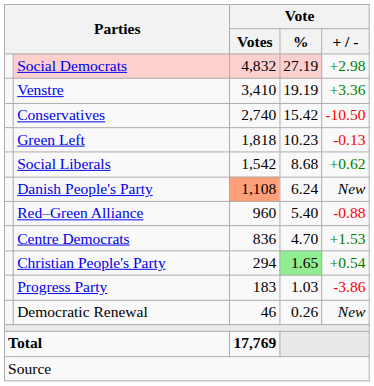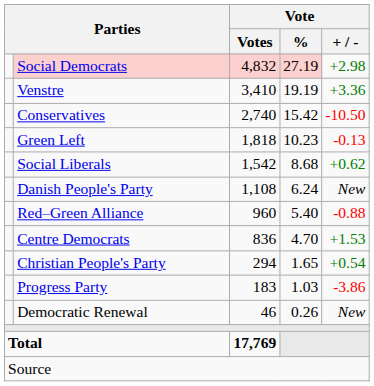(259, 189) lightsalmon background -> (259, 189) no background
(305, 262) lightgreen background -> (305, 262) no background
